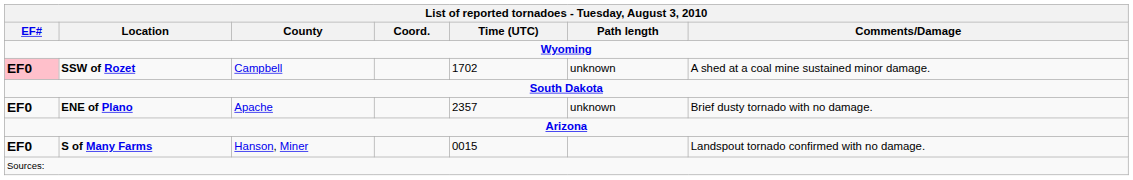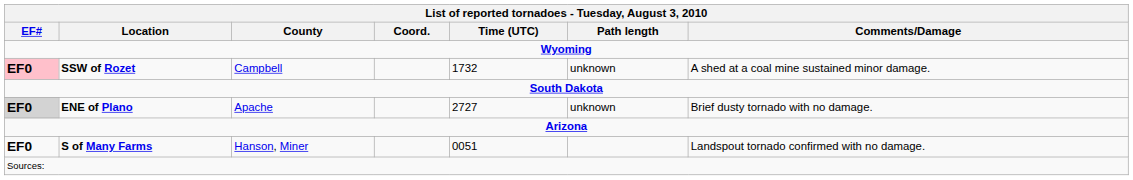(465, 68) 1702 -> (465, 68) 1732
(19, 107) no background -> (19, 107) lightgrey background
(465, 107) 2357 -> (465, 107) 2727
(465, 146) 0015 -> (465, 146) 0051
